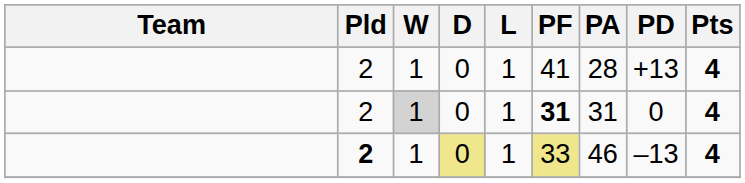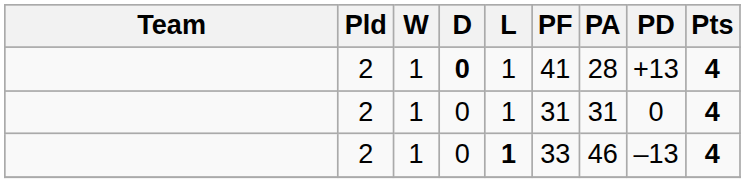(462, 68) normal -> (462, 68) bold
(416, 111) lightgrey background -> (416, 111) no background
(555, 111) bold -> (555, 111) normal
(366, 154) bold -> (366, 154) normal
(462, 154) khaki background -> (462, 154) no background
(509, 154) normal -> (509, 154) bold
(555, 154) khaki background -> (555, 154) no background
